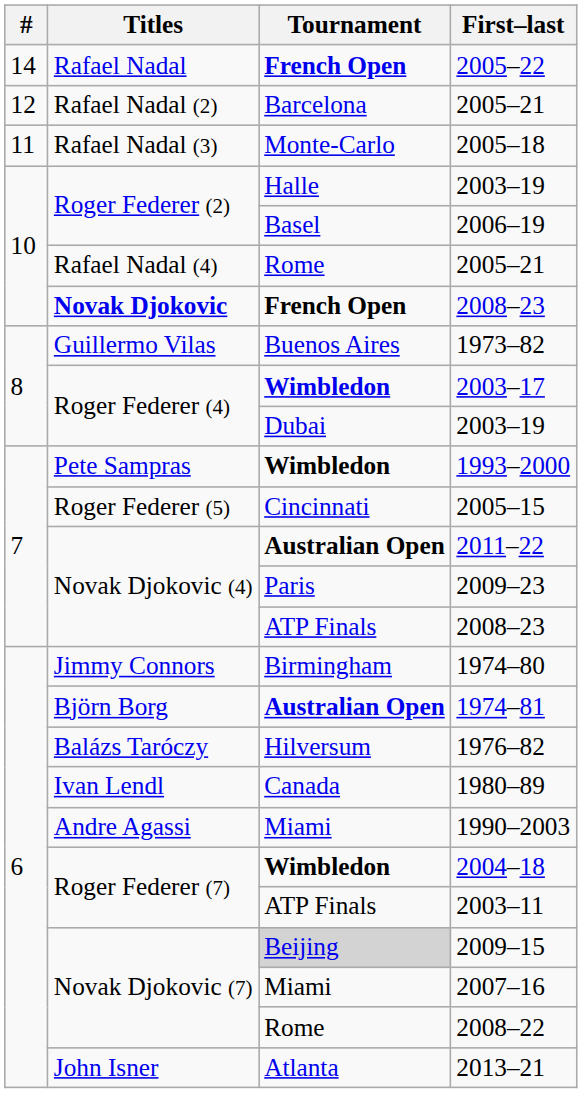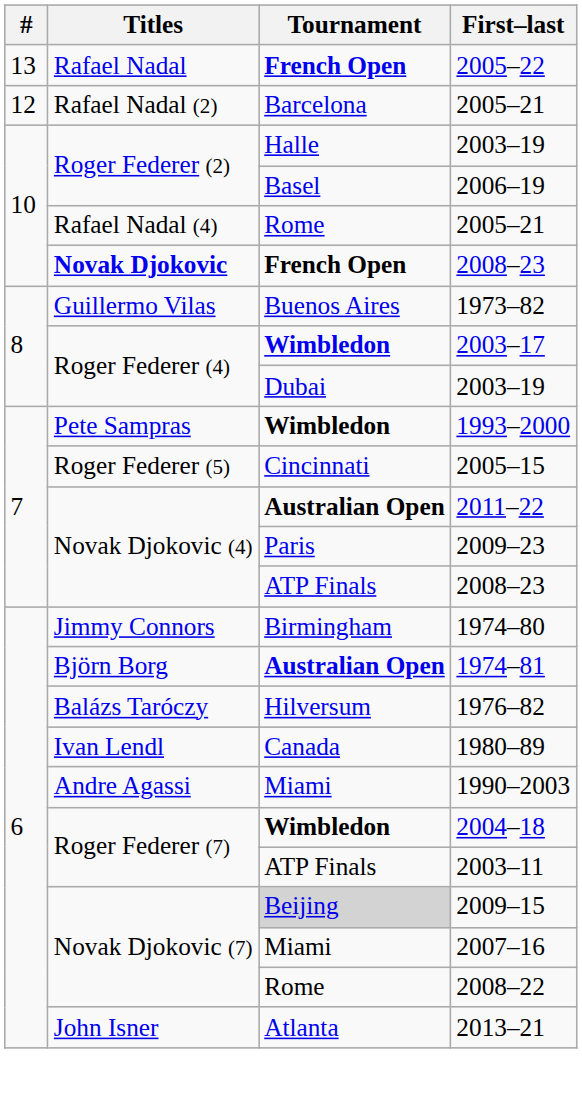(23, 64) 14 -> (23, 64) 13
- row: (136, 145)
